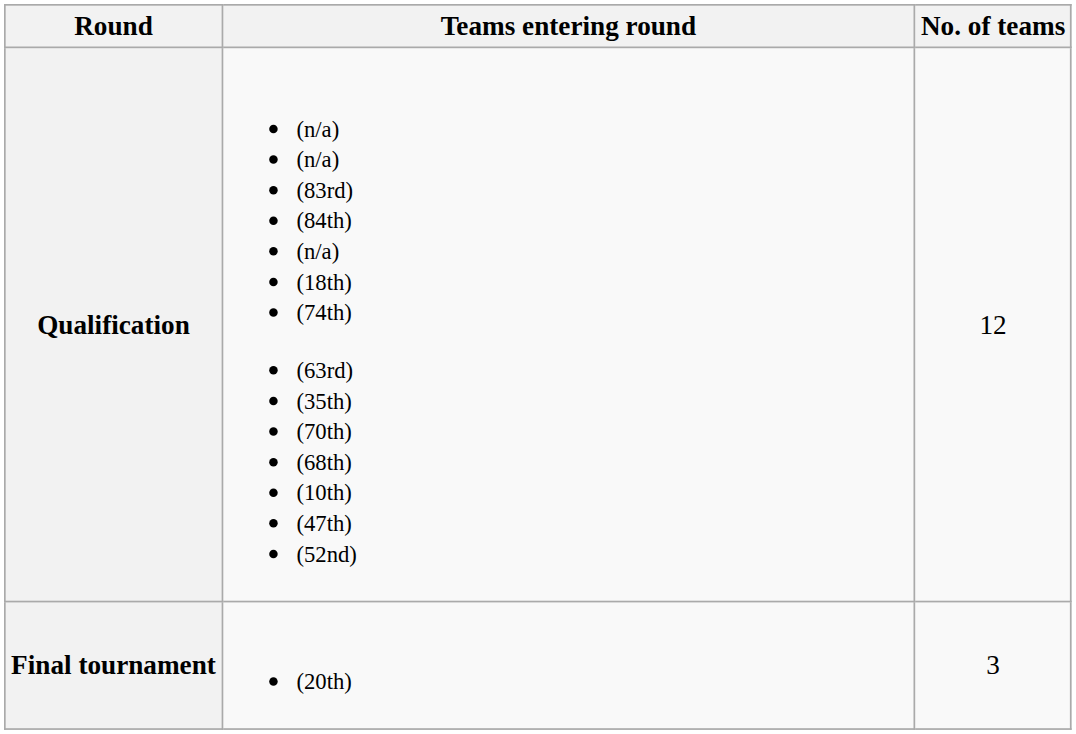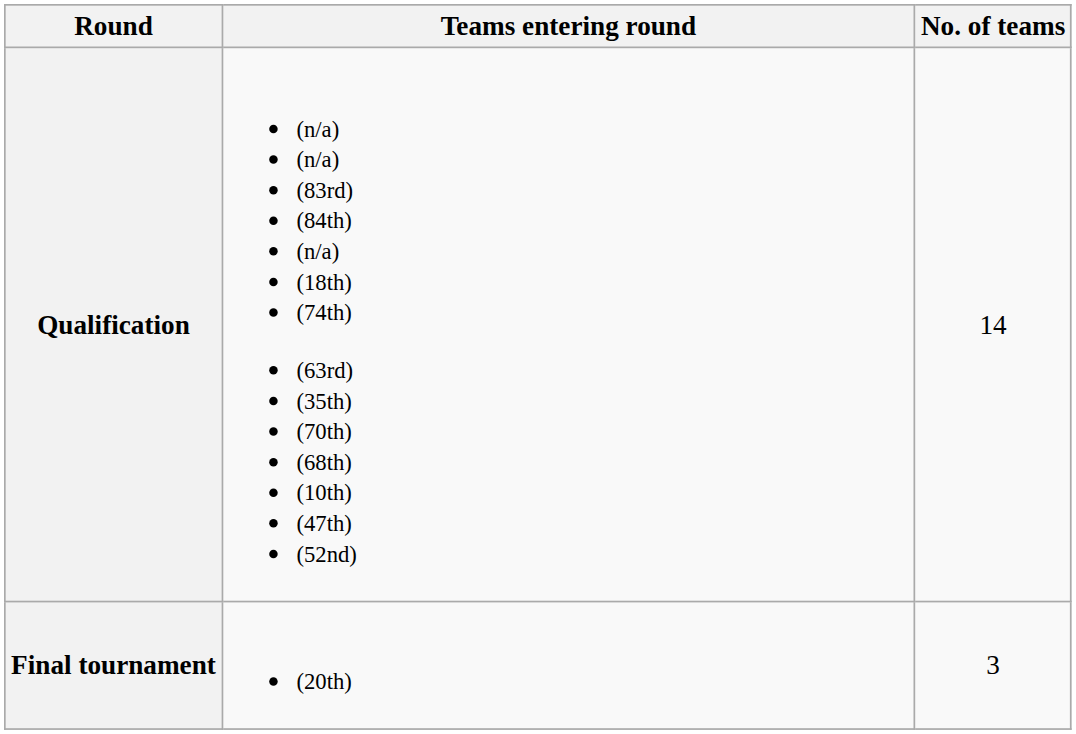(993, 324) 12 -> (993, 324) 14
